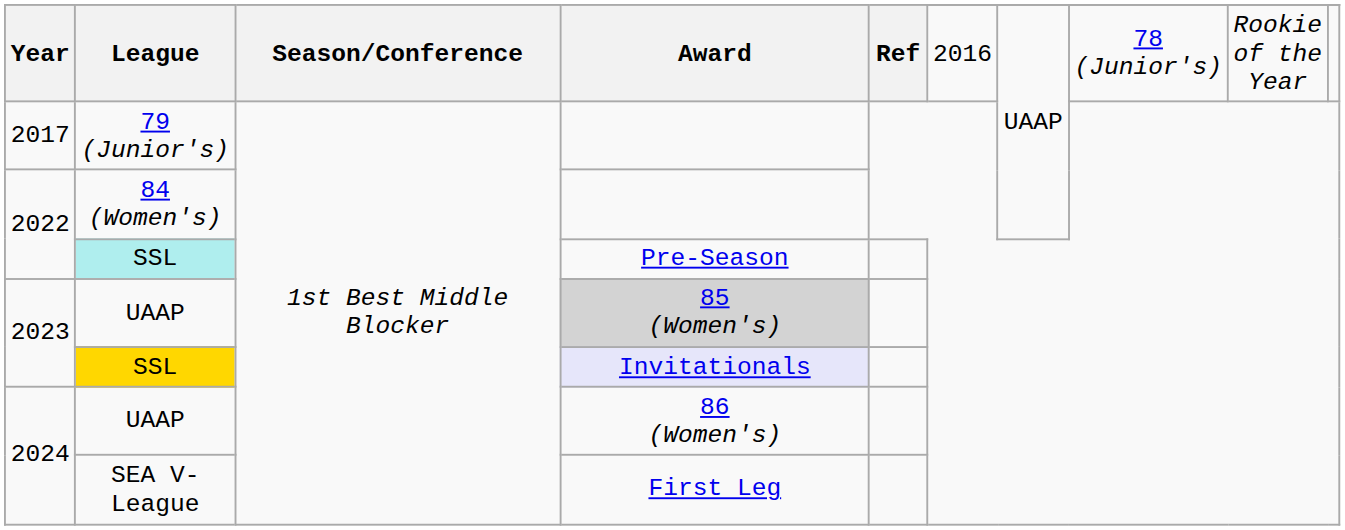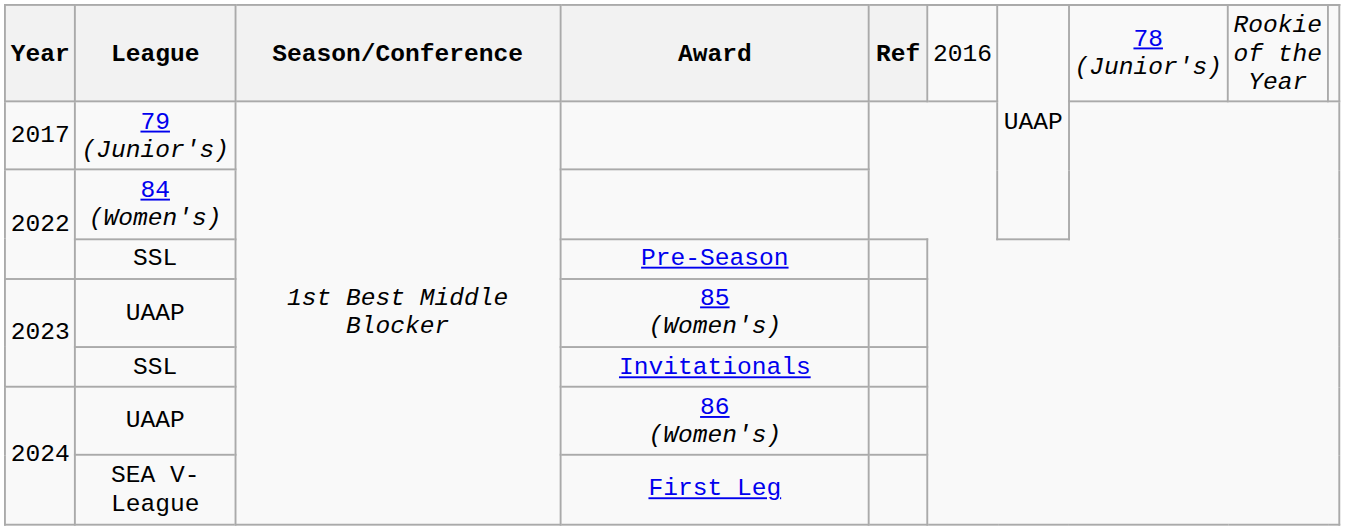(155, 259) paleturquoise background -> (155, 259) no background
(715, 313) lightgrey background -> (715, 313) no background
(155, 367) gold background -> (155, 367) no background
(715, 367) lavender background -> (715, 367) no background
